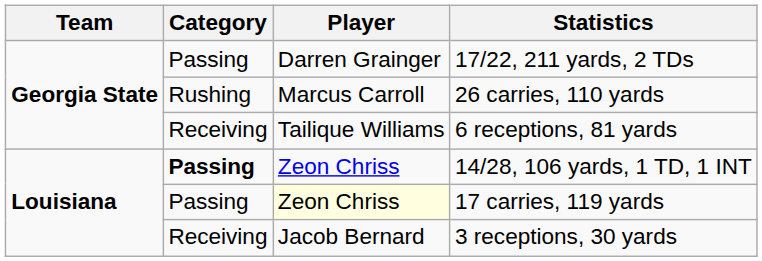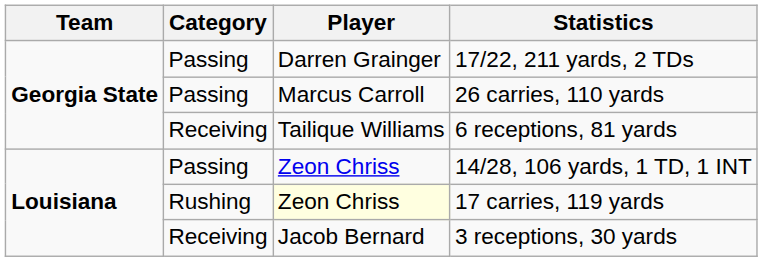(210, 94) Rushing -> (209, 94) Passing
(212, 166) bold -> (209, 166) normal
(209, 201) Passing -> (210, 201) Rushing
